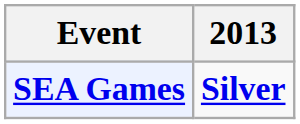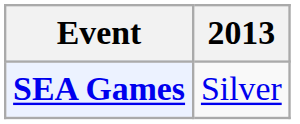(243, 88) bold -> (241, 88) normal
